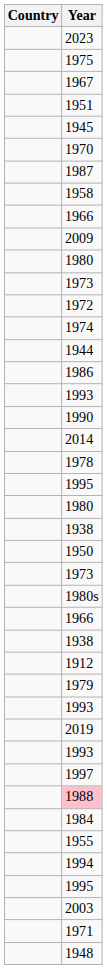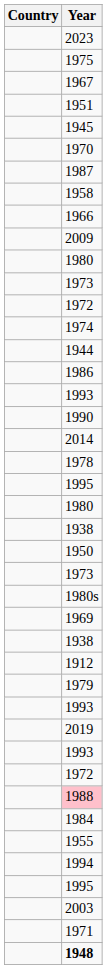(79, 618) 1966 -> (79, 618) 1969
(79, 774) 1997 -> (79, 774) 1972
(79, 953) normal -> (79, 953) bold
